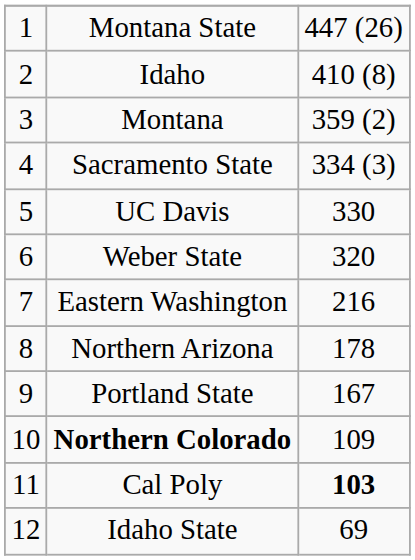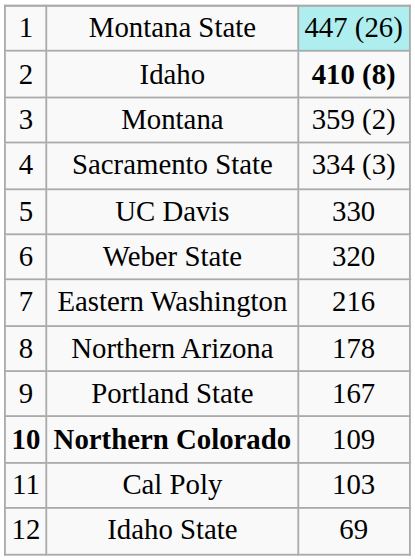(354, 28) no background -> (354, 28) paleturquoise background
(354, 73) normal -> (354, 73) bold
(26, 439) normal -> (26, 439) bold
(354, 484) bold -> (354, 484) normal
